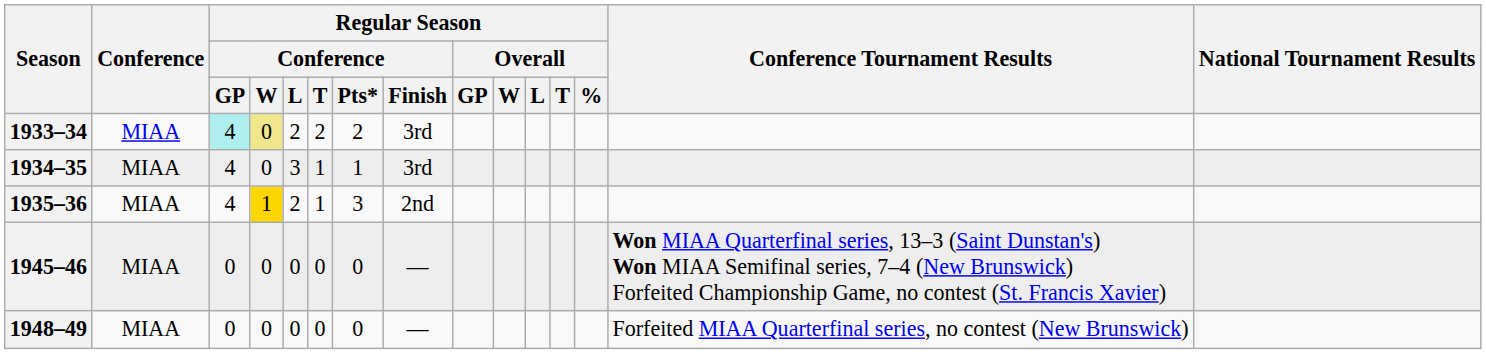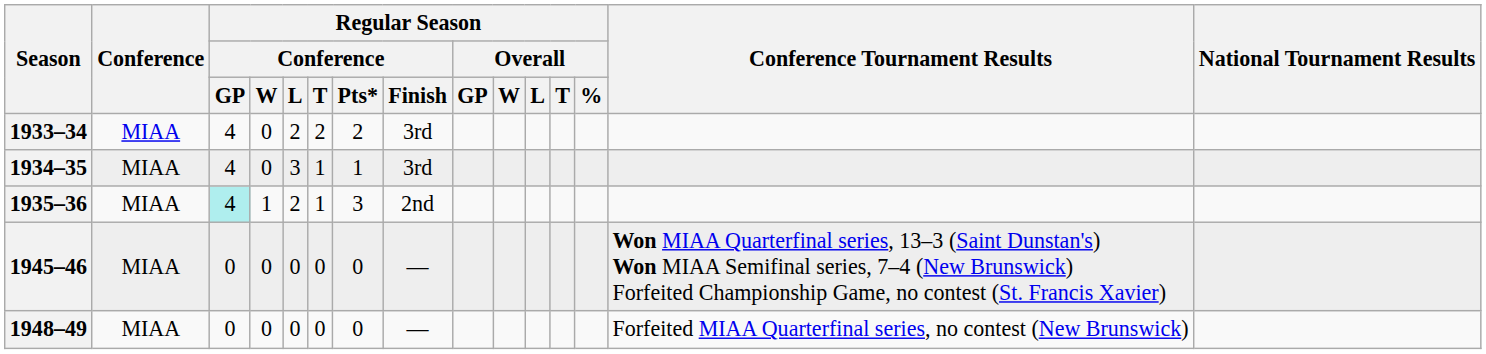(230, 131) paleturquoise background -> (230, 131) no background
(266, 131) khaki background -> (266, 131) no background
(230, 204) no background -> (230, 204) paleturquoise background
(266, 204) gold background -> (266, 204) no background
